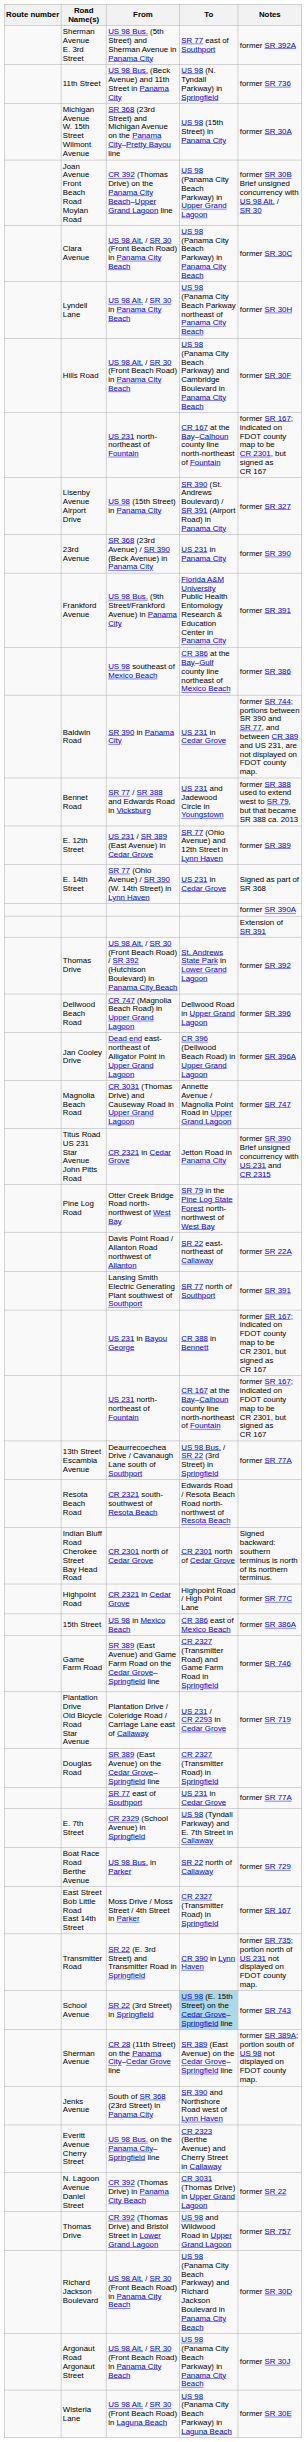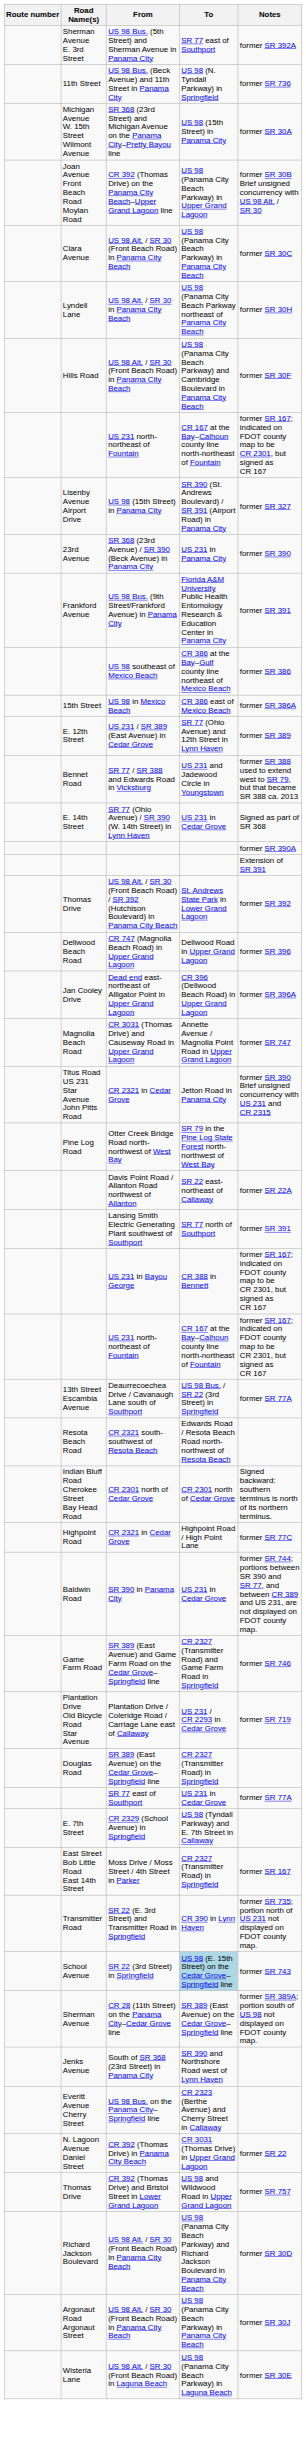rows swapped: (82, 1624) <-> (77, 736)
rows swapped: (75, 802) <-> (75, 845)
- row: (81, 1867)
